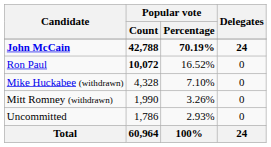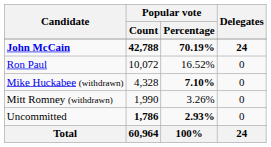(144, 64) bold -> (144, 64) normal
(201, 82) normal -> (200, 82) bold
(146, 116) normal -> (146, 116) bold
(201, 116) normal -> (200, 116) bold
